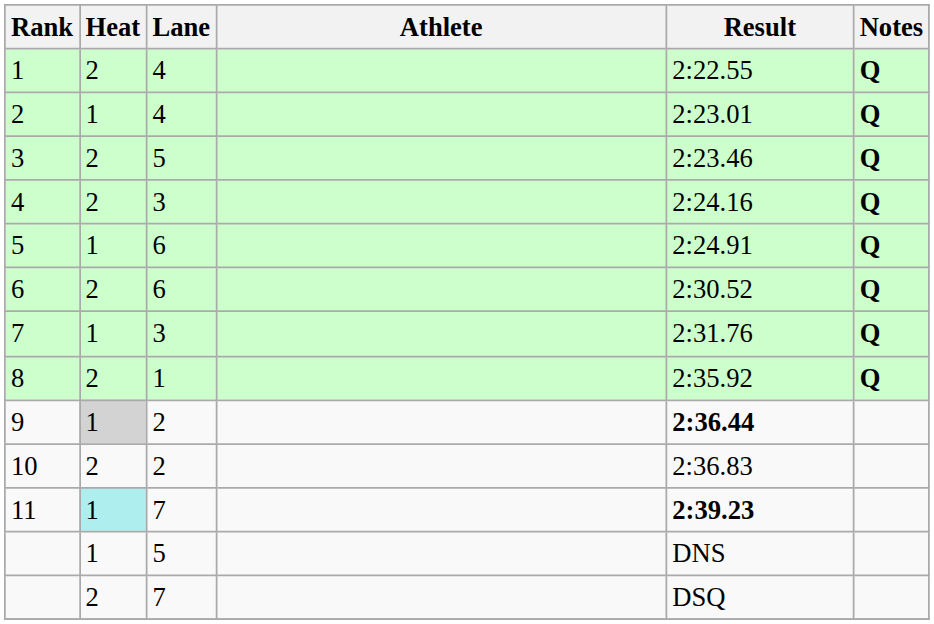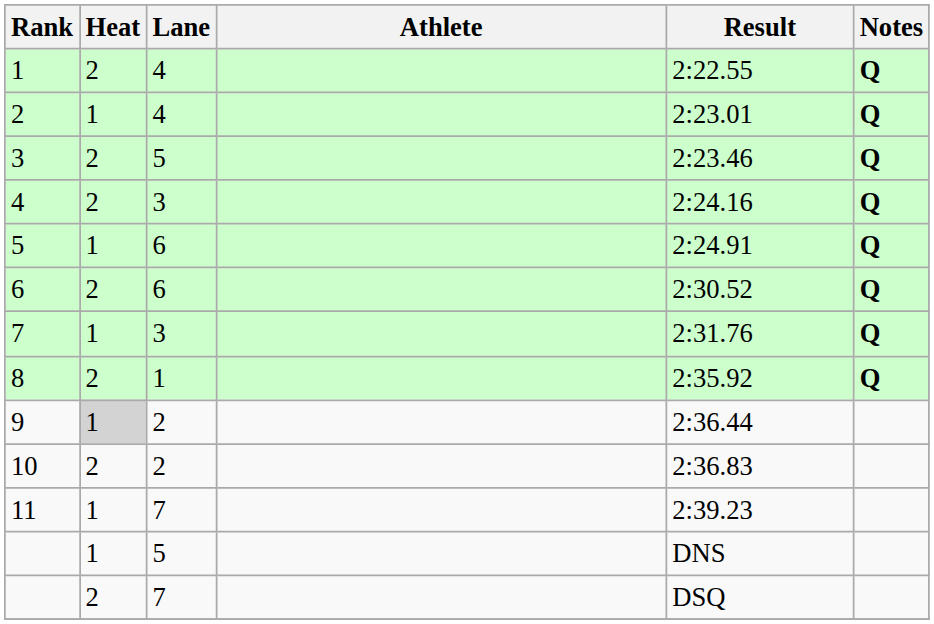(713, 421) bold -> (713, 421) normal
(92, 509) paleturquoise background -> (92, 509) no background
(713, 509) bold -> (713, 509) normal
